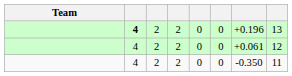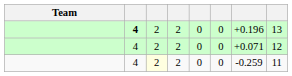(249, 46) +0.061 -> (249, 46) +0.071
(157, 63) no background -> (157, 63) lightyellow background
(249, 63) -0.350 -> (249, 63) -0.259
